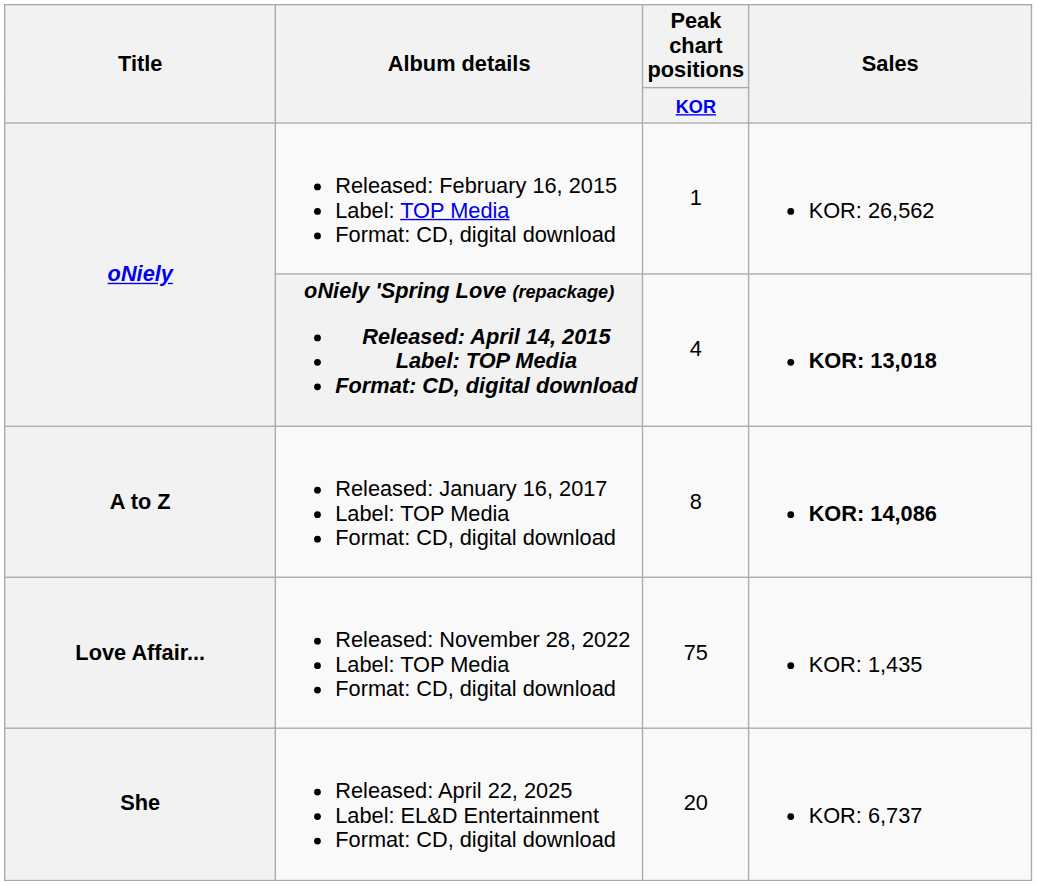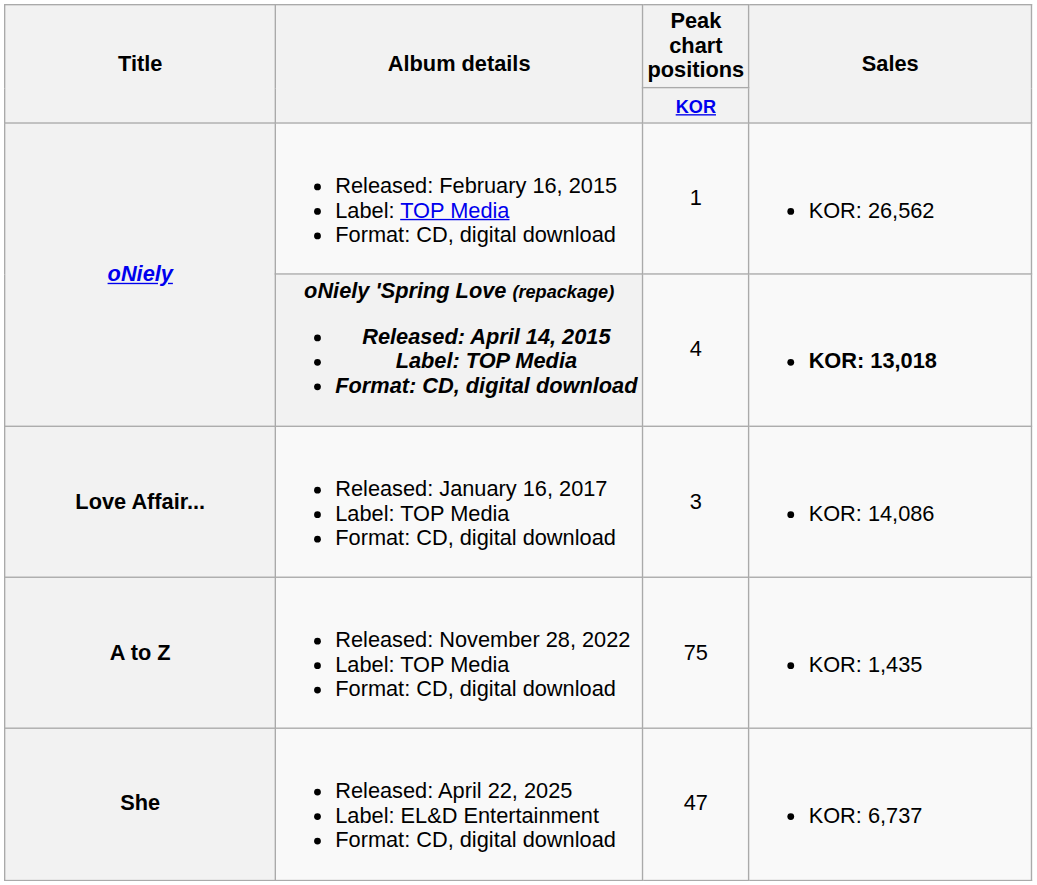(140, 501) A to Z -> (140, 501) Love Affair...
(696, 501) 8 -> (696, 501) 3
(890, 514) bold -> (890, 514) normal
(140, 652) Love Affair... -> (140, 652) A to Z
(696, 804) 20 -> (696, 804) 47
